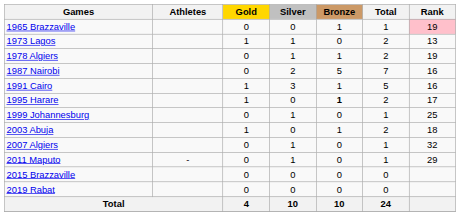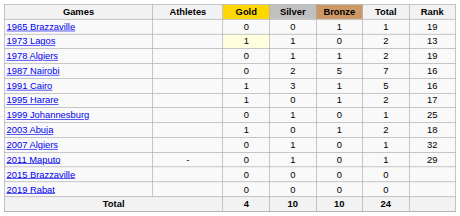(432, 27) pink background -> (432, 27) no background
(246, 42) no background -> (246, 42) lightyellow background
(339, 101) bold -> (339, 101) normal
